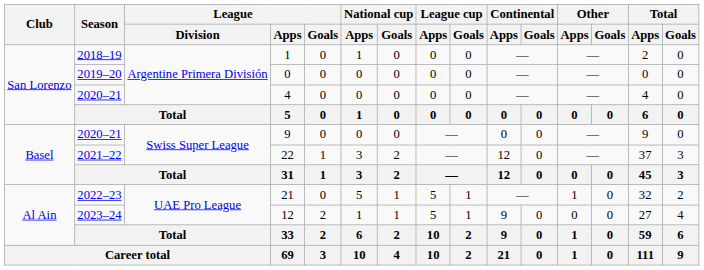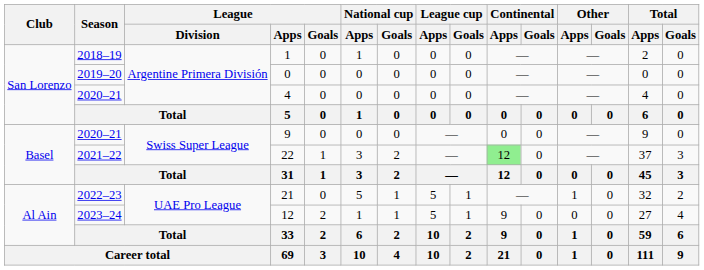(504, 154) no background -> (504, 154) lightgreen background
